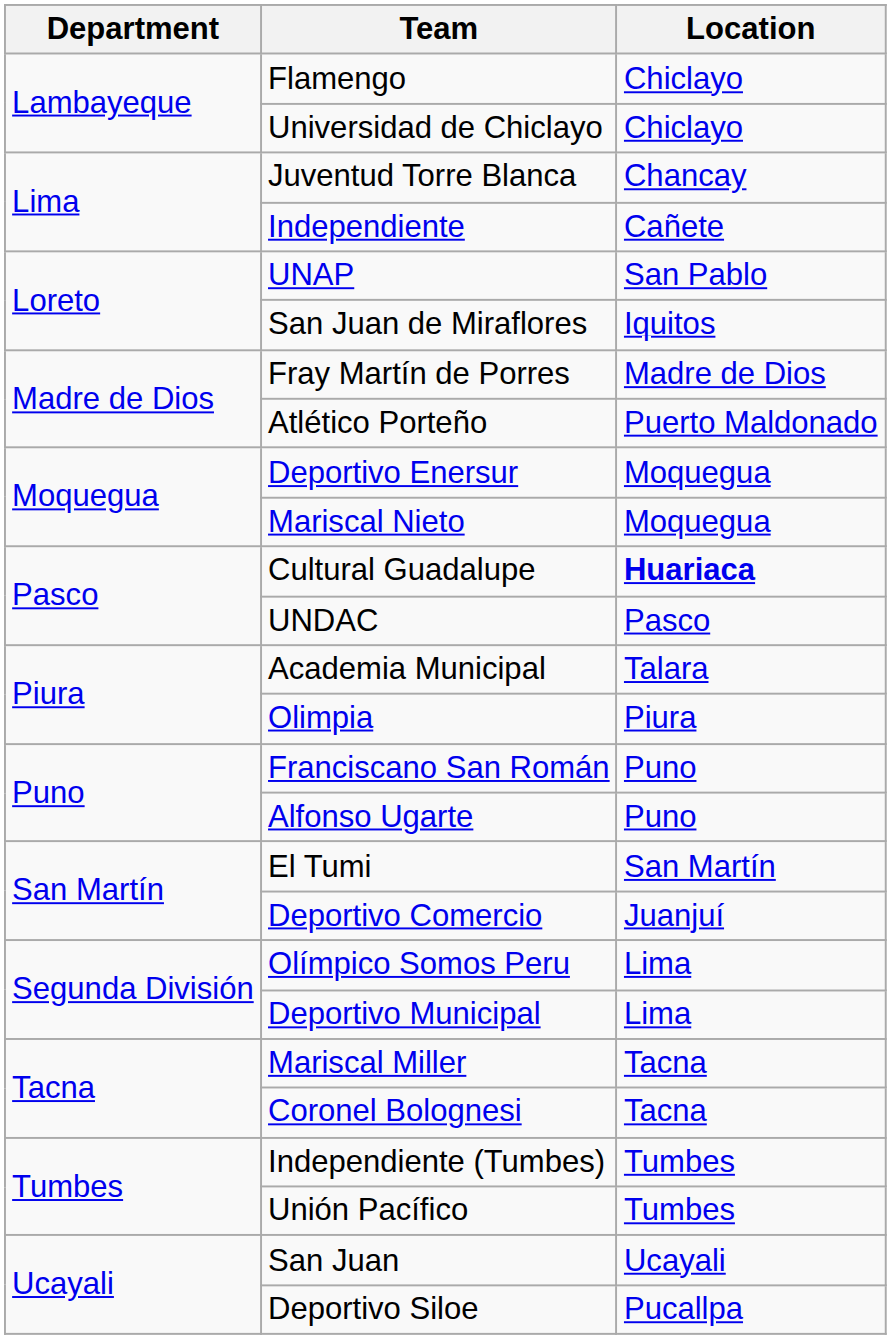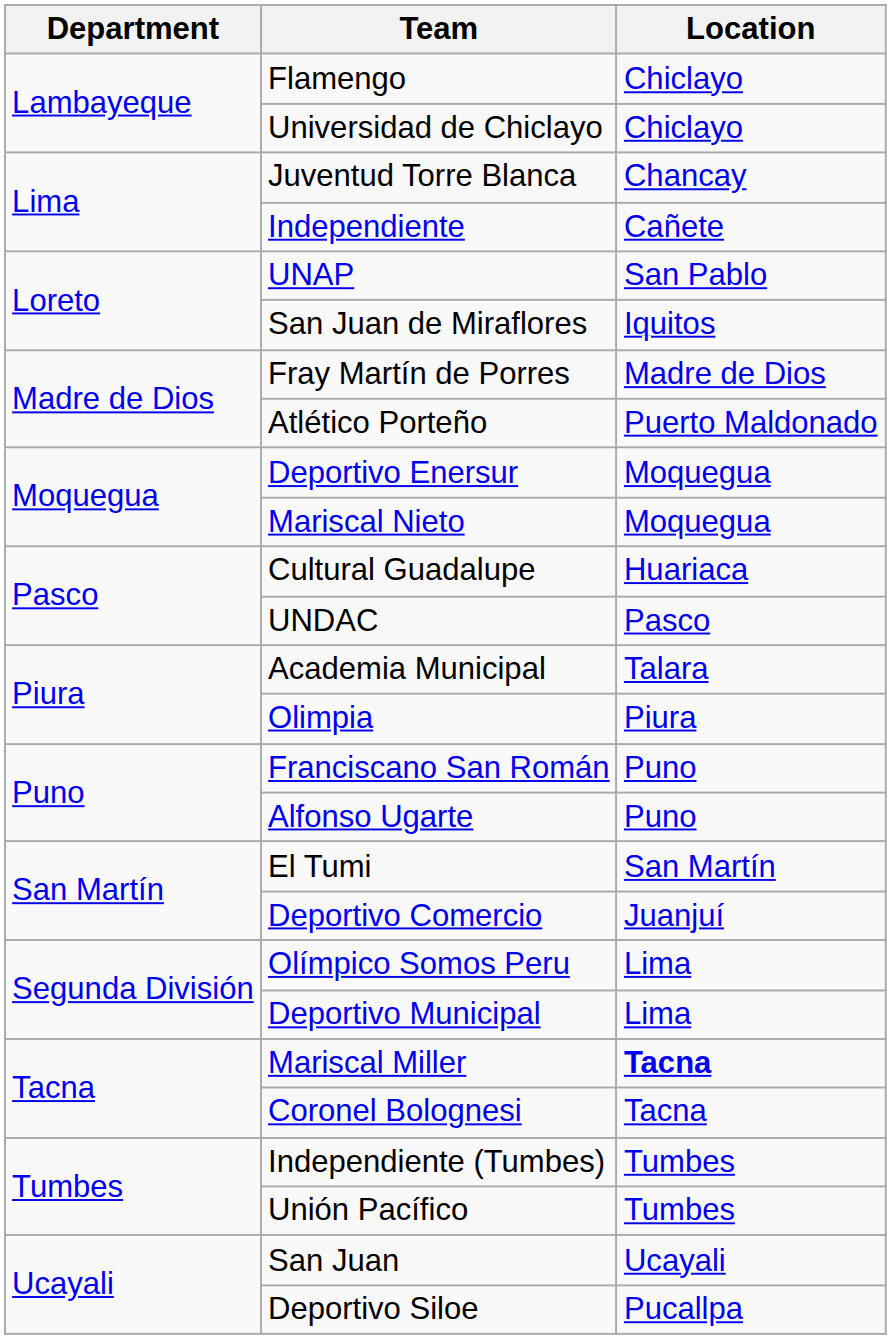(690, 570) bold -> (686, 570) normal
(665, 1062) normal -> (668, 1062) bold
